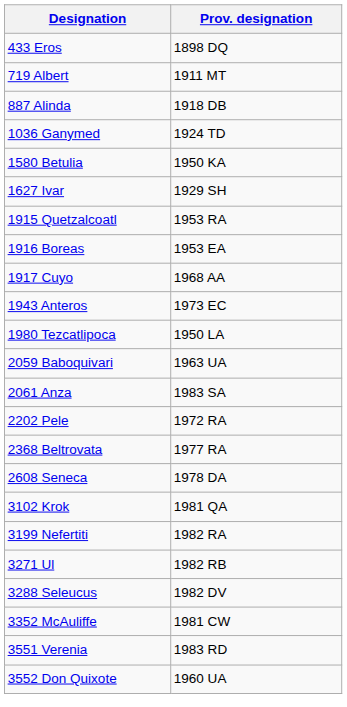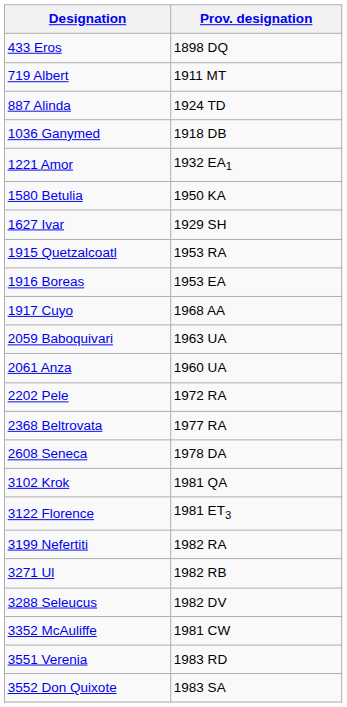(200, 105) 1918 DB -> (200, 105) 1924 TD
(200, 133) 1924 TD -> (200, 133) 1918 DB
+ row: (40, 164)
- row: (48, 305)
- row: (62, 334)
(200, 391) 1983 SA -> (200, 367) 1960 UA
+ row: (51, 513)
(200, 678) 1960 UA -> (200, 687) 1983 SA
